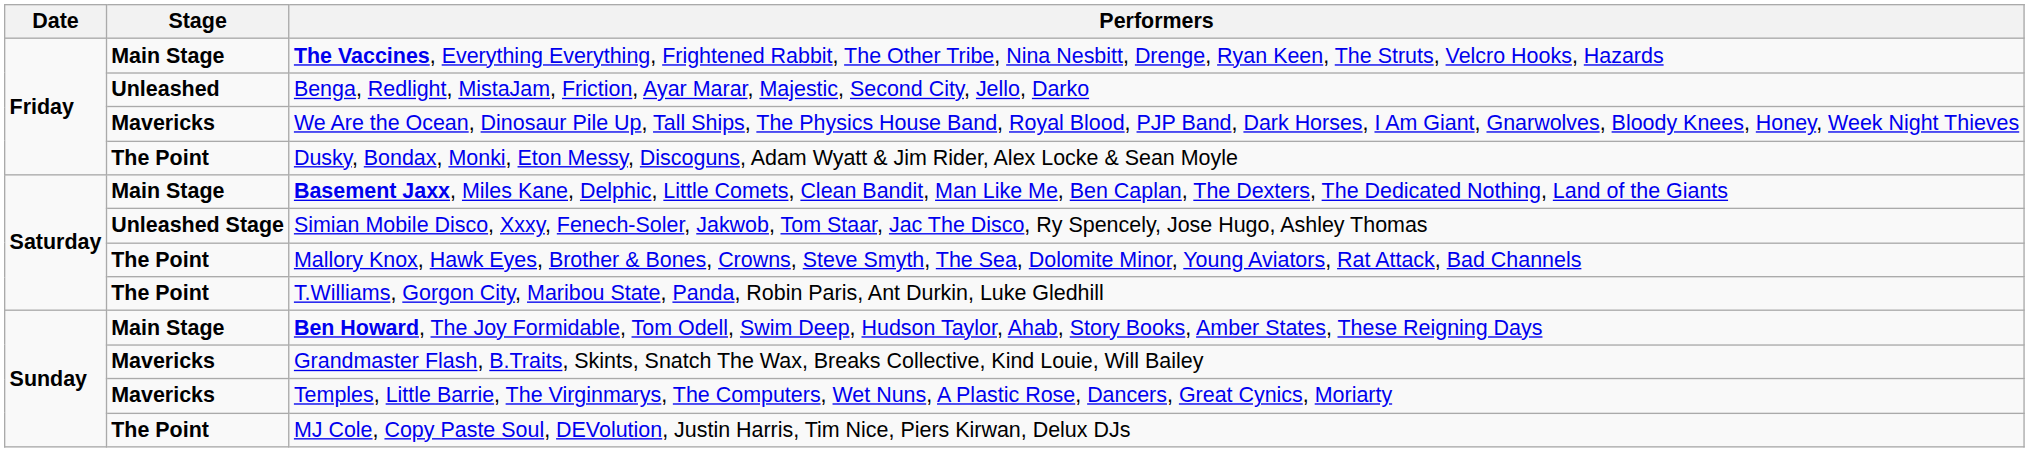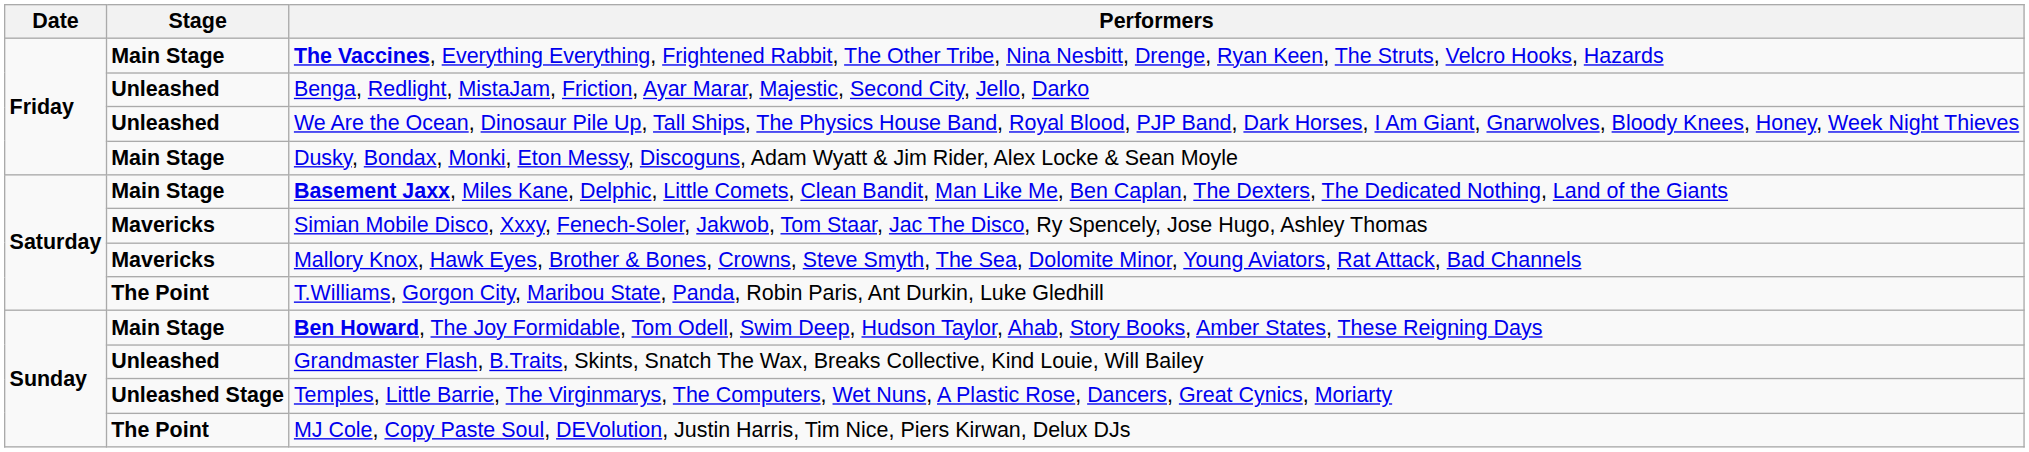(163, 123) Mavericks -> (165, 123) Unleashed
(160, 157) The Point -> (168, 157) Main Stage
(198, 225) Unleashed Stage -> (163, 225) Mavericks
(160, 259) The Point -> (163, 259) Mavericks
(163, 361) Mavericks -> (165, 361) Unleashed
(163, 395) Mavericks -> (198, 395) Unleashed Stage
